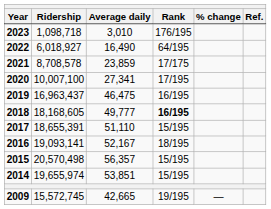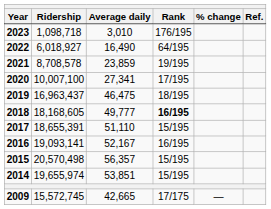(173, 64) 17/175 -> (173, 64) 19/195
(173, 96) 16/195 -> (173, 96) 18/195
(173, 144) 18/195 -> (173, 144) 16/195
(173, 196) 19/195 -> (173, 196) 17/175
